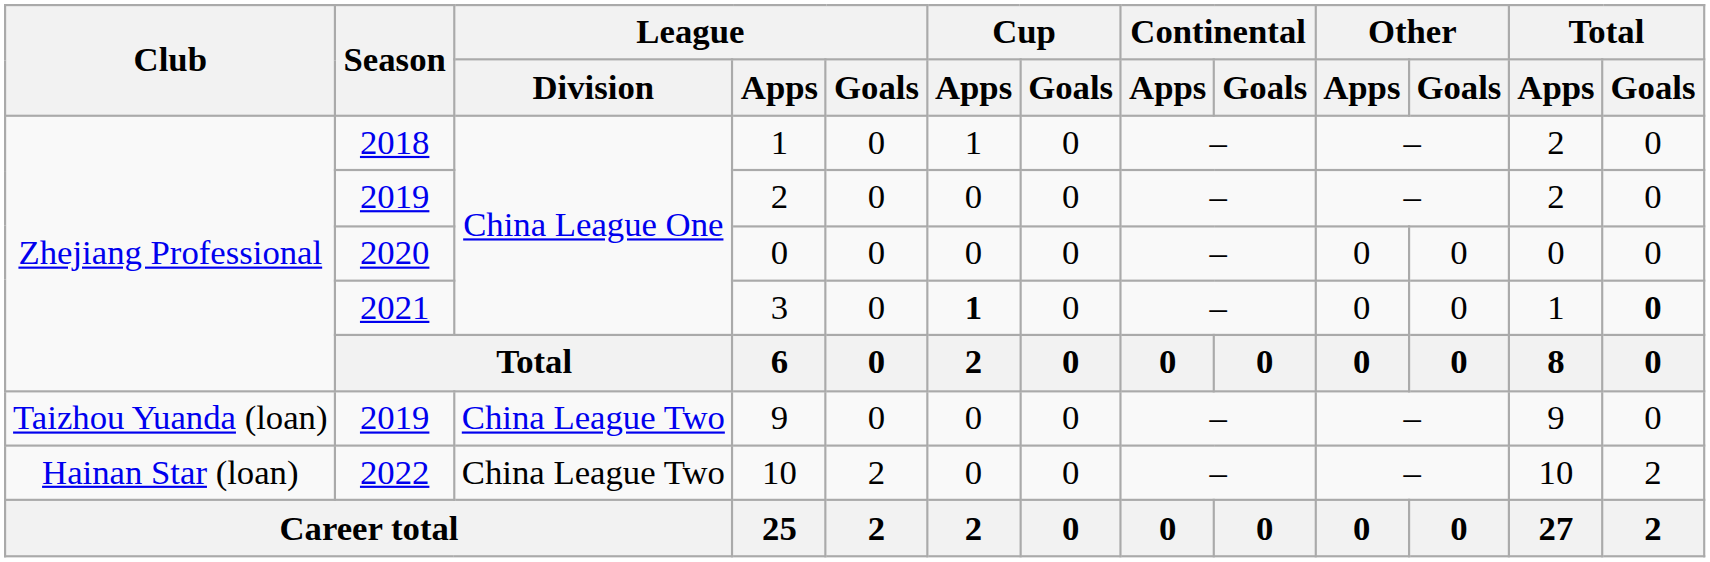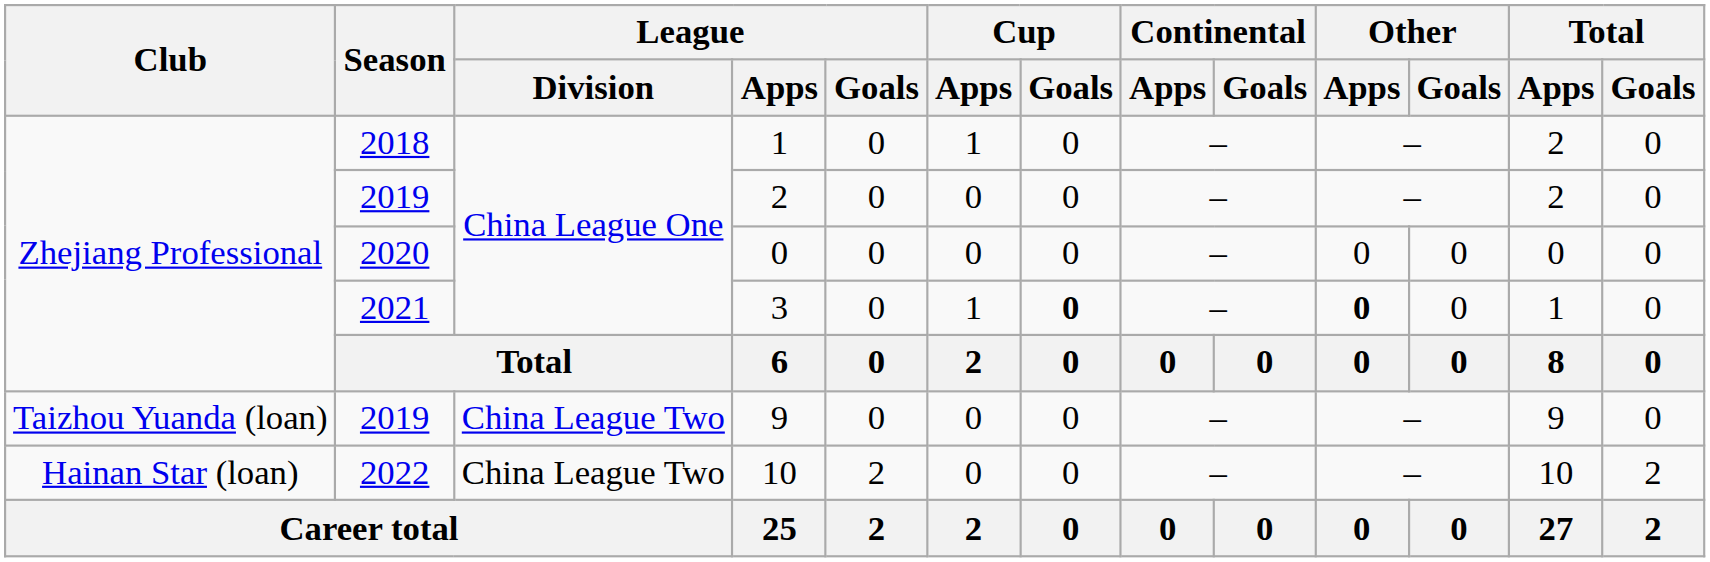(974, 307) bold -> (974, 307) normal
(1071, 307) normal -> (1071, 307) bold
(1362, 307) normal -> (1362, 307) bold
(1653, 307) bold -> (1653, 307) normal
